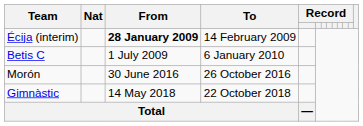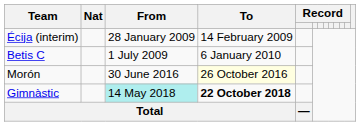(153, 37) bold -> (152, 37) normal
(247, 74) no background -> (244, 74) lightyellow background
(142, 93) no background -> (142, 93) paleturquoise background
(247, 93) normal -> (246, 93) bold
